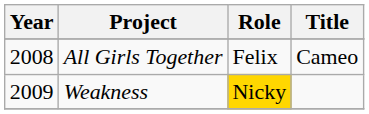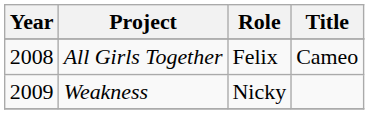(259, 91) gold background -> (259, 91) no background
